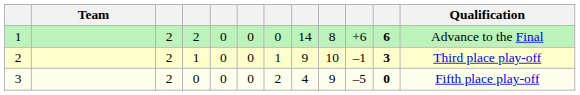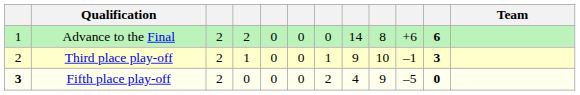columns swapped: (94, 15) <-> (487, 15)
(18, 79) normal -> (18, 79) bold
